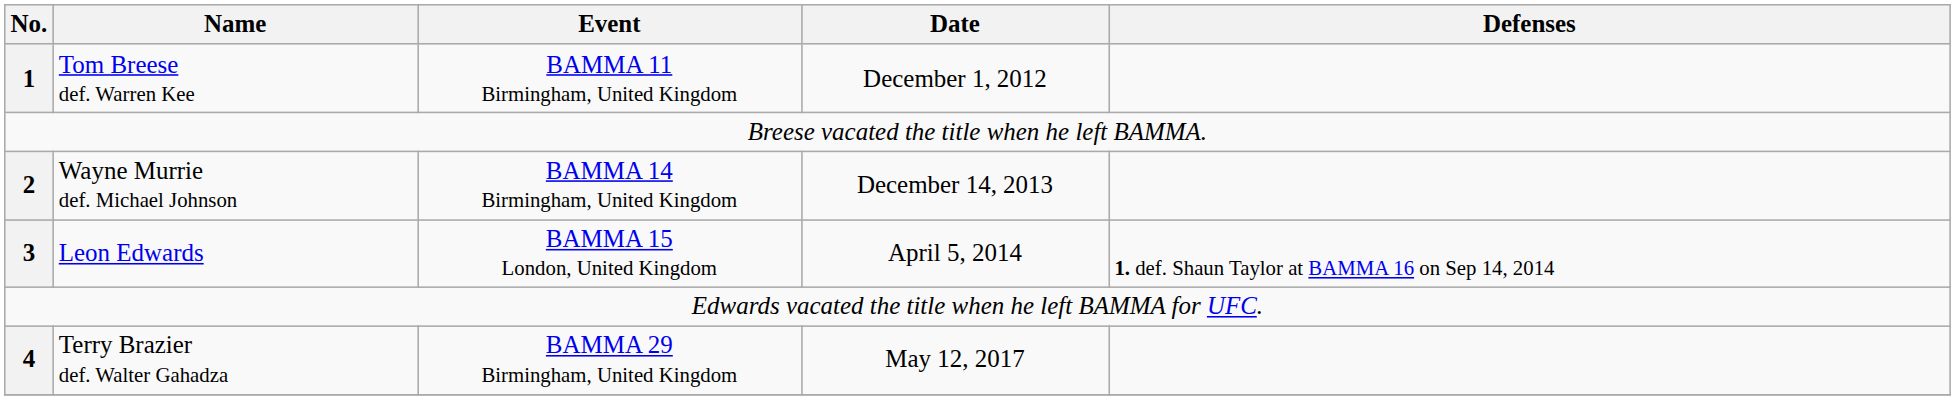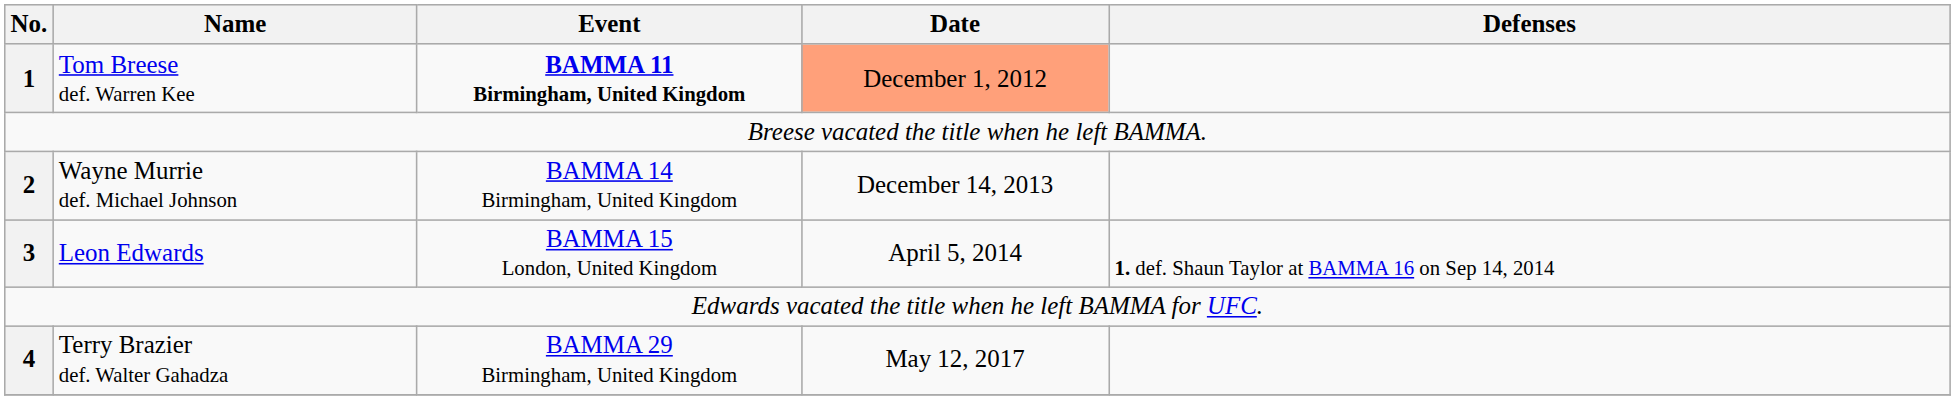(609, 77) normal -> (609, 77) bold
(955, 77) no background -> (955, 77) lightsalmon background
